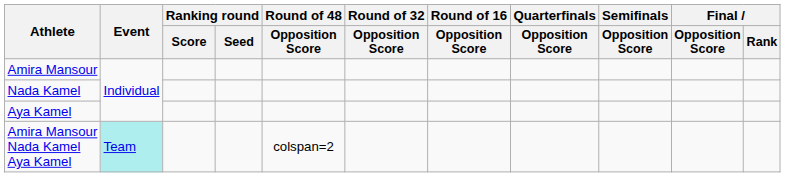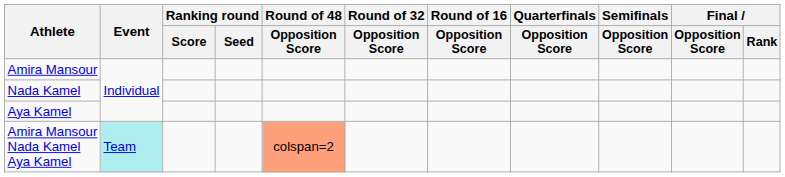(304, 147) no background -> (304, 147) lightsalmon background
